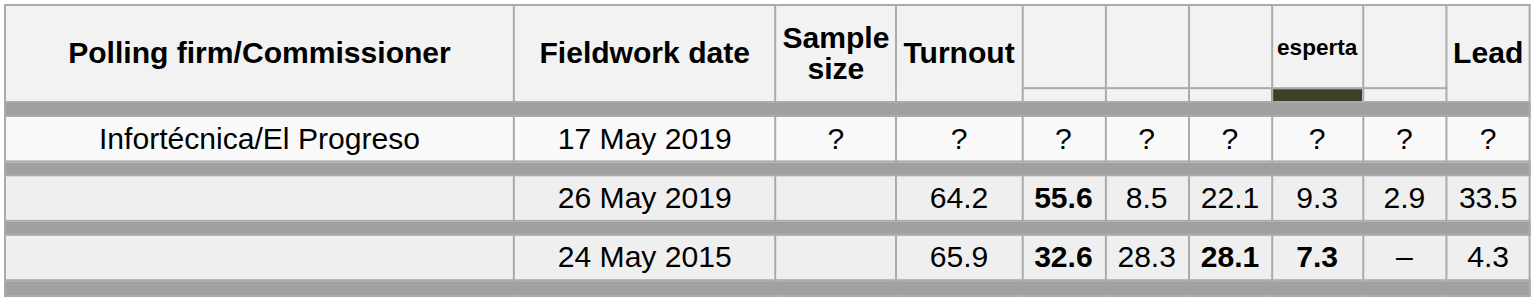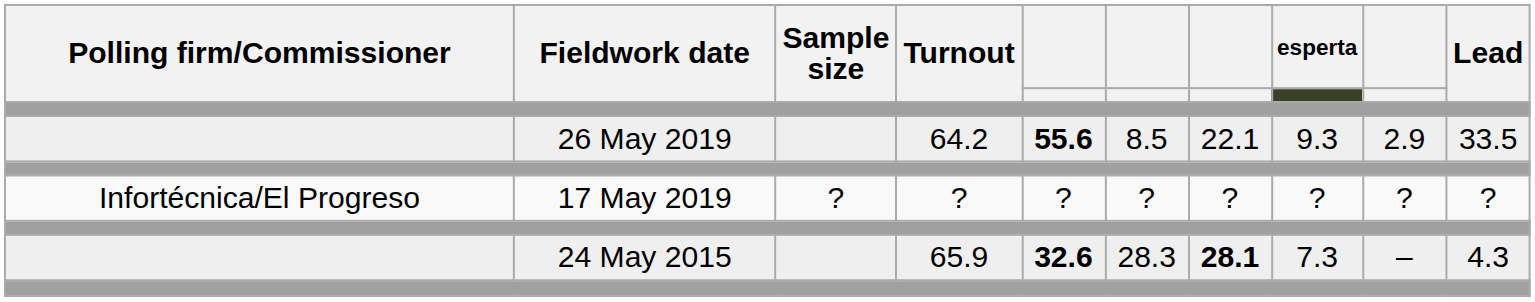rows swapped: (645, 198) <-> (645, 138)
(1317, 257) bold -> (1317, 257) normal
